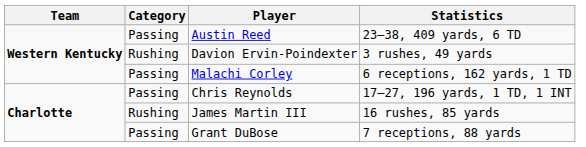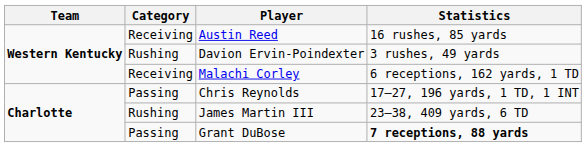(153, 35) Passing -> (161, 35) Receiving
(442, 35) 23–38, 409 yards, 6 TD -> (438, 35) 16 rushes, 85 yards
(153, 74) Passing -> (161, 74) Receiving
(431, 113) 16 rushes, 85 yards -> (449, 113) 23–38, 409 yards, 6 TD
(442, 132) normal -> (449, 132) bold
